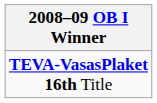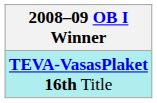(78, 74) no background -> (78, 74) paleturquoise background
